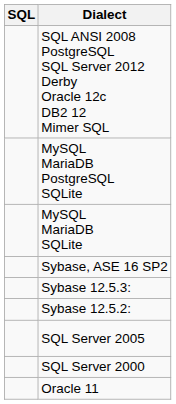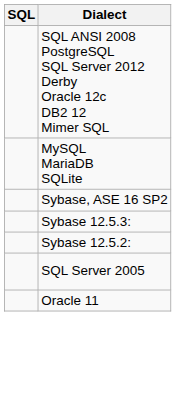- row: (78, 171)
- row: (93, 367)
